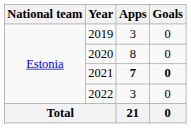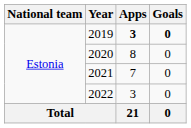(133, 34) normal -> (133, 34) bold
(168, 34) normal -> (168, 34) bold
(133, 73) bold -> (133, 73) normal
(168, 73) bold -> (168, 73) normal
